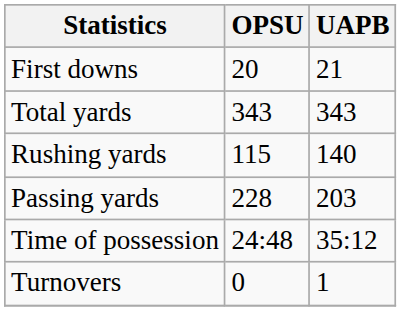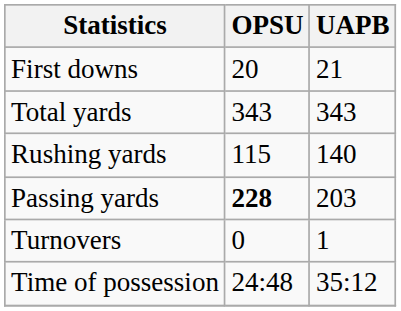(252, 197) normal -> (252, 197) bold
rows swapped: (66, 283) <-> (115, 240)
